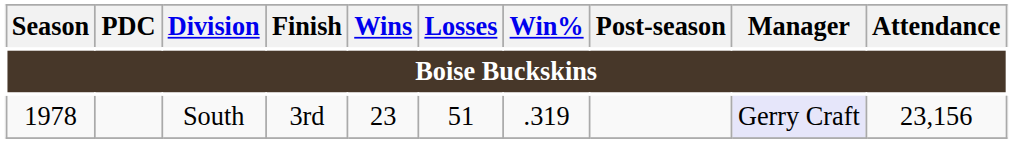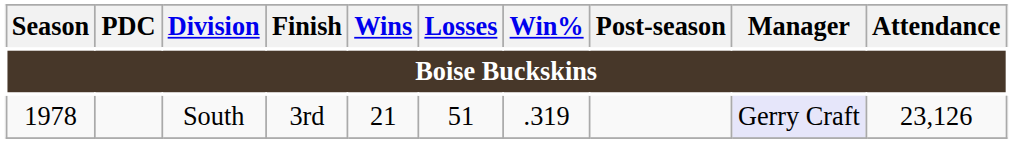(383, 116) 23 -> (383, 116) 21
(936, 116) 23,156 -> (936, 116) 23,126
